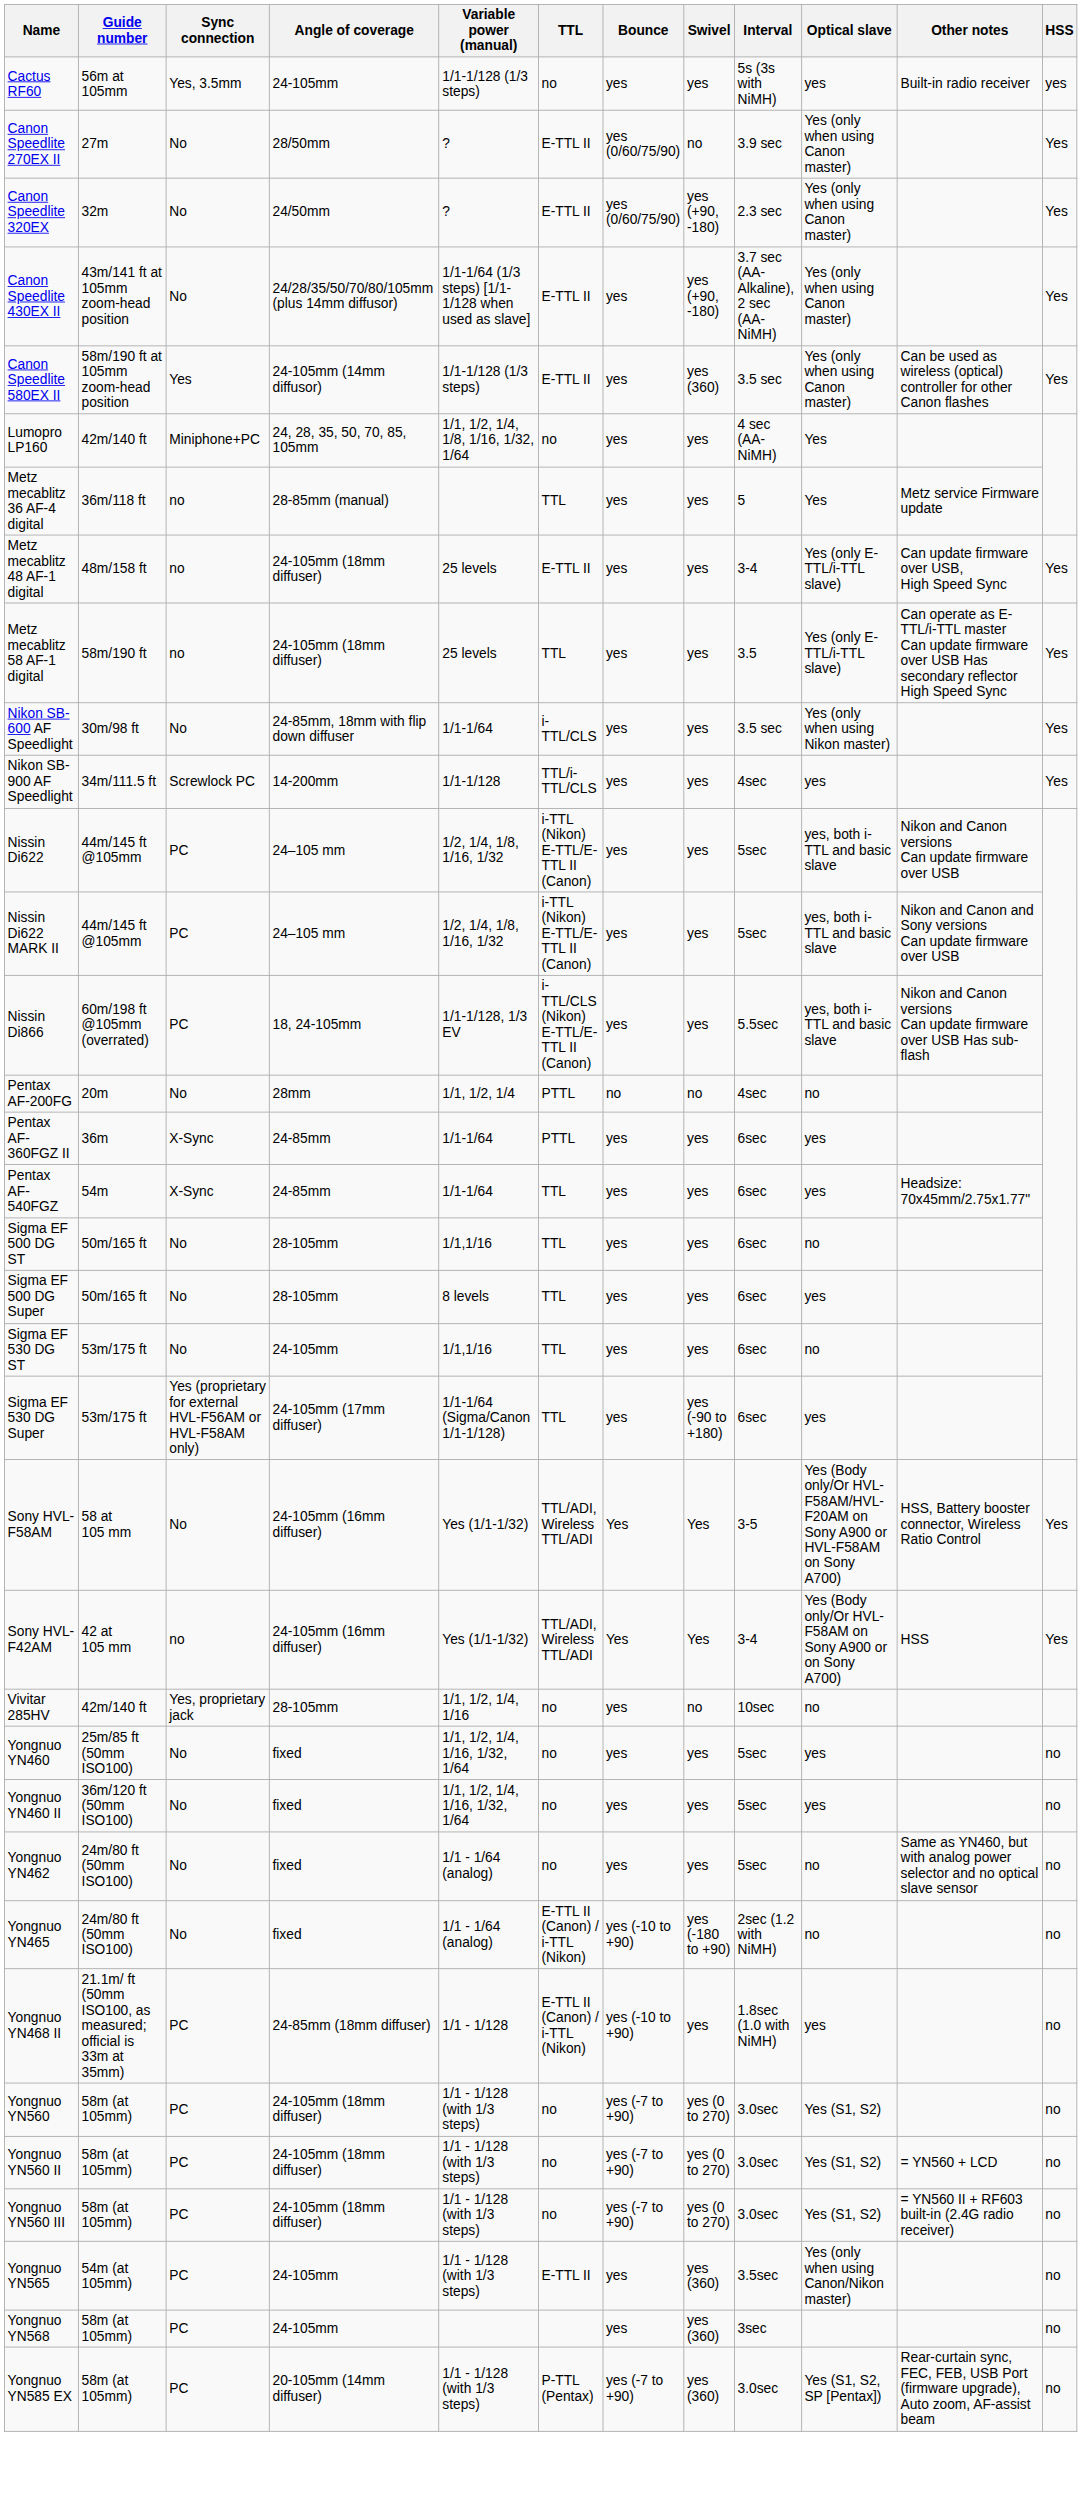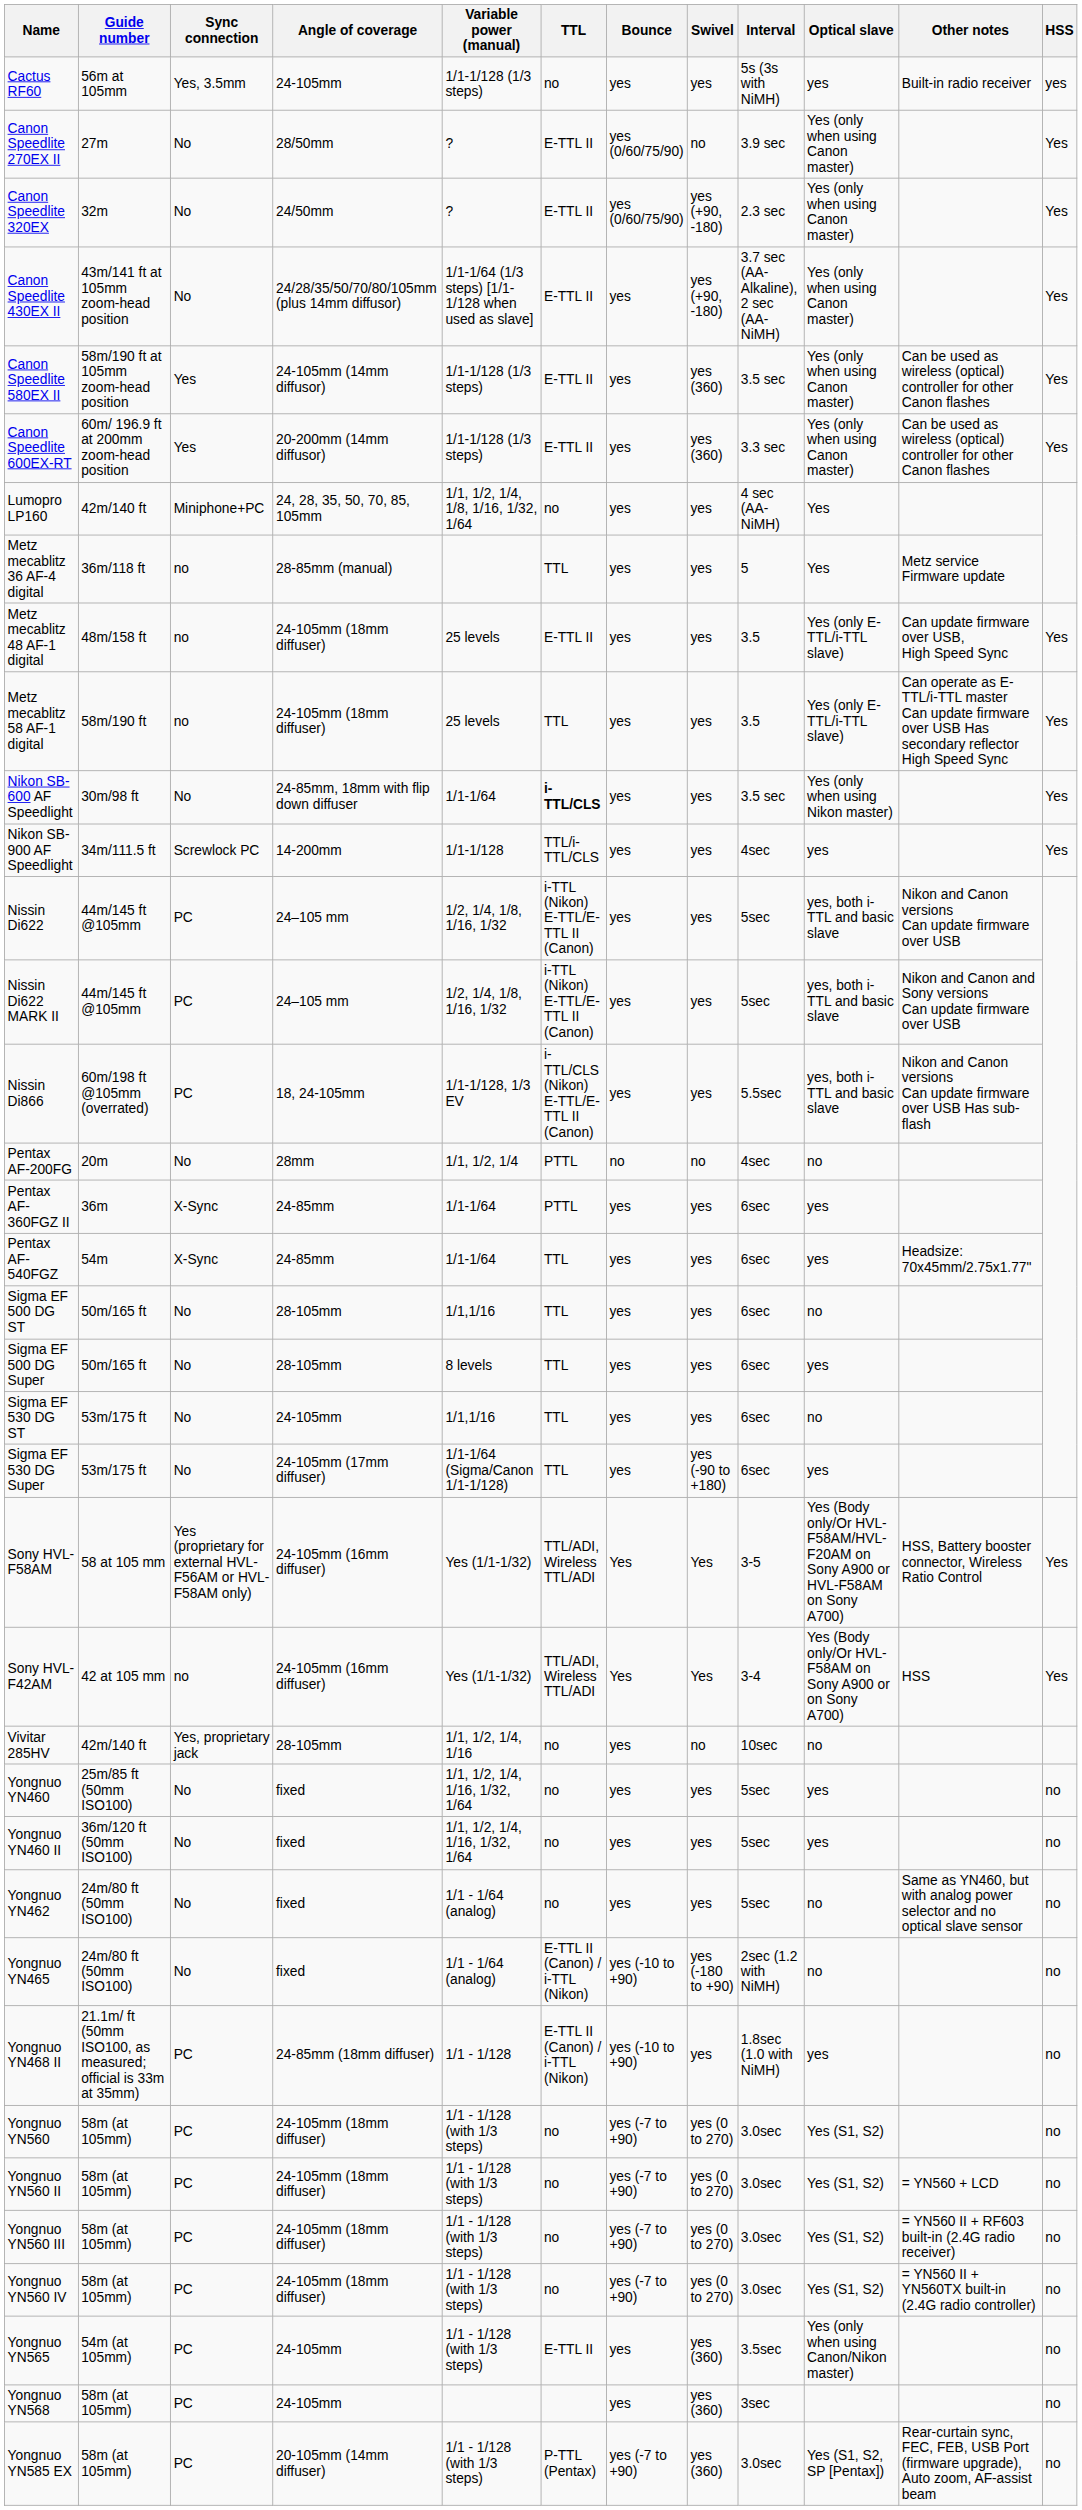+ row: (40, 448)
(747, 569) 3-4 -> (750, 637) 3.5
(569, 728) normal -> (572, 797) bold
(218, 1417) Yes (proprietary for external HVL-F56AM or HVL-F58AM only) -> (182, 1470) No
(178, 1524) No -> (221, 1562) Yes (proprietary for external HVL-F56AM or HVL-F58AM only)
+ row: (37, 2289)
